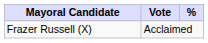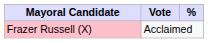(49, 29) no background -> (49, 29) pink background
